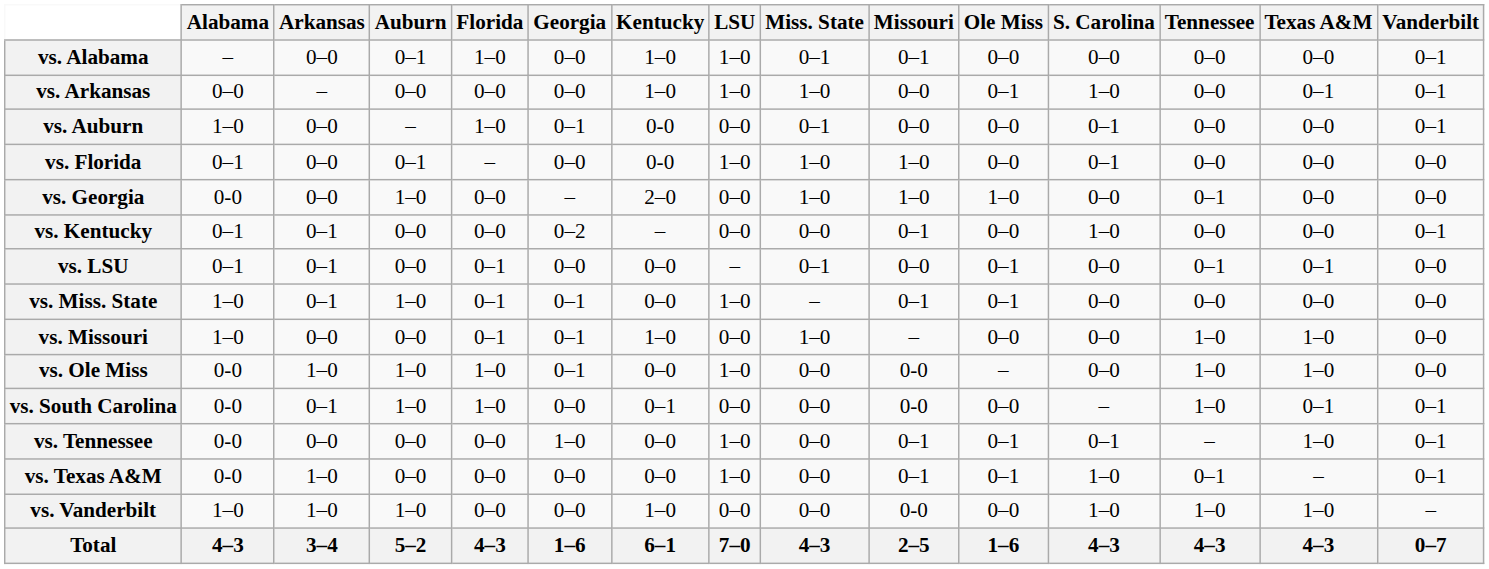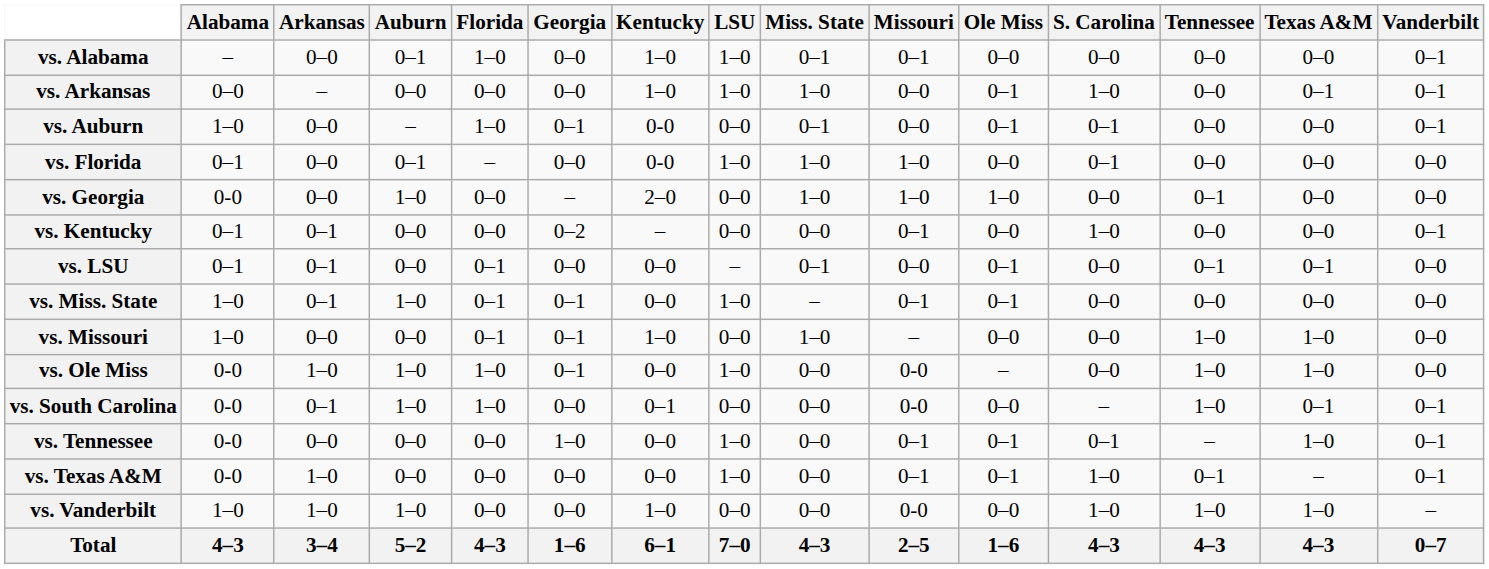(1003, 127) 0–0 -> (1003, 127) 0–1
